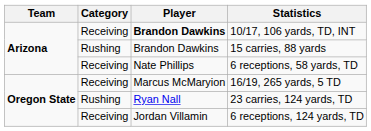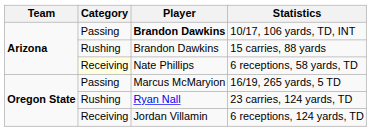(105, 31) Receiving -> (100, 31) Passing
(105, 65) no background -> (105, 65) lightyellow background
(105, 83) Receiving -> (100, 83) Passing
